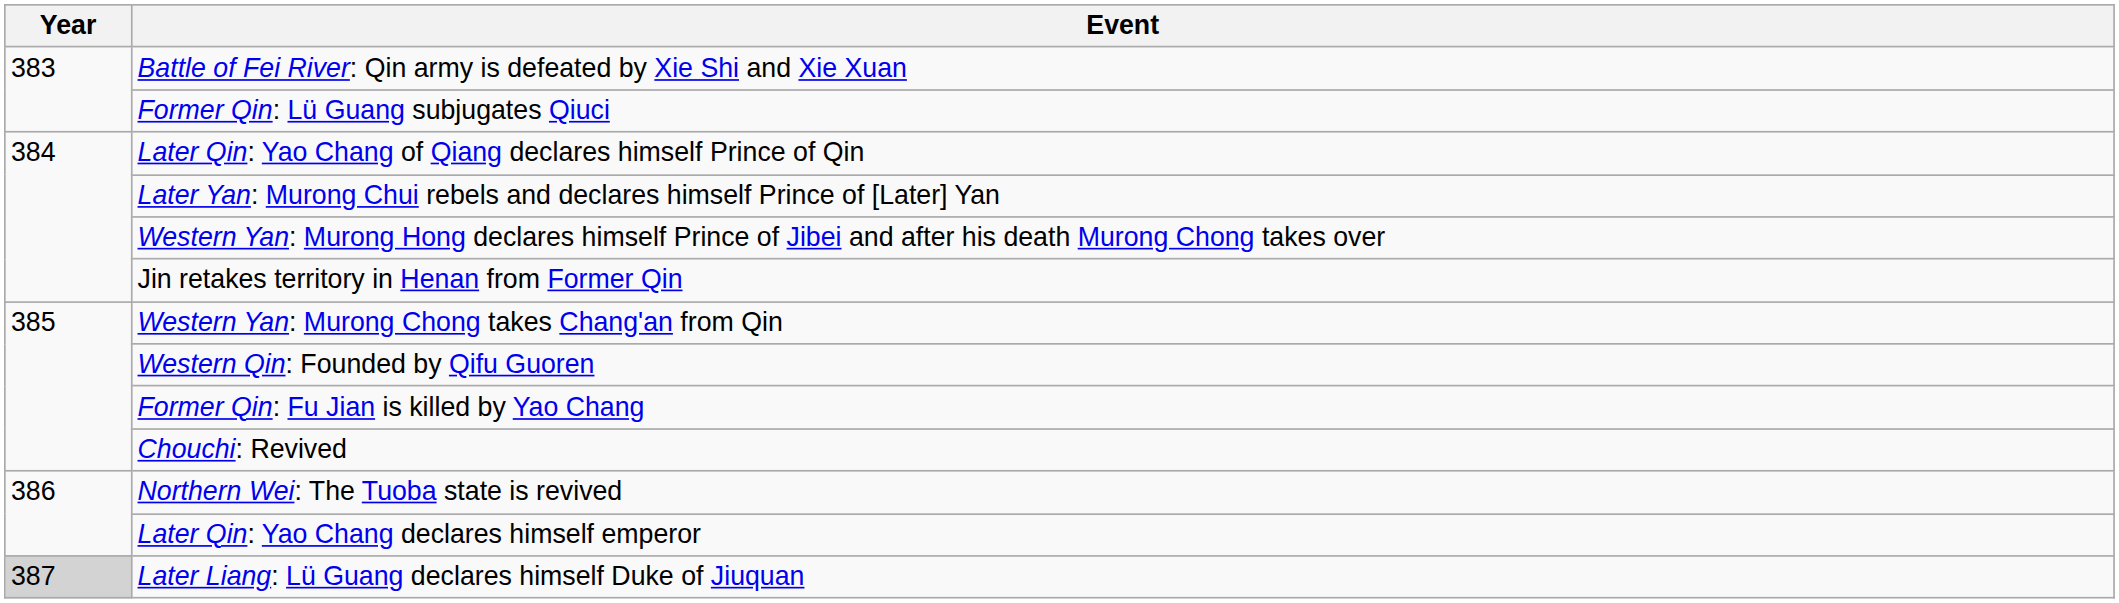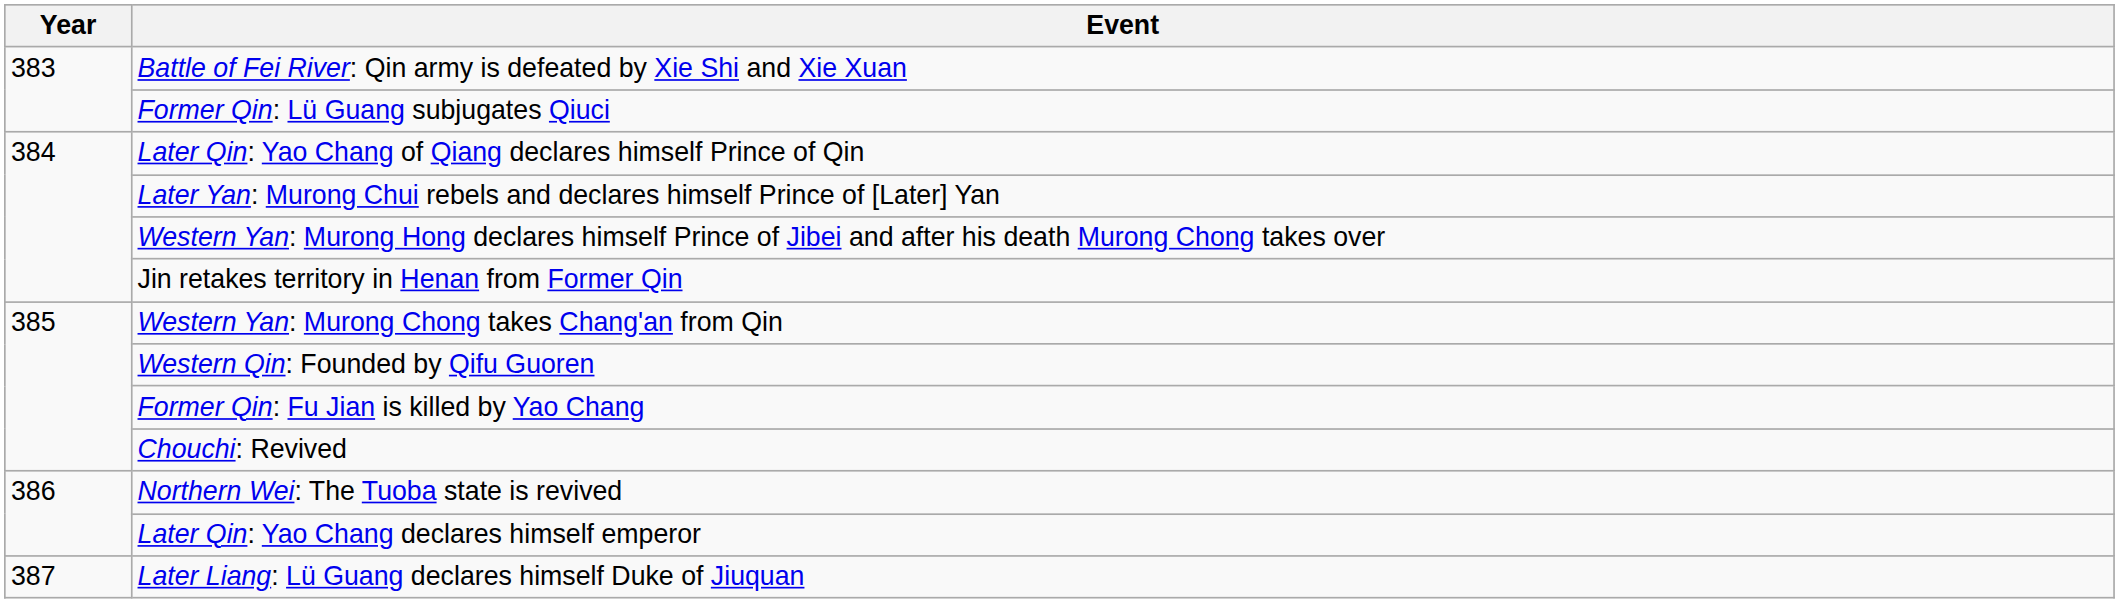(33, 576) lightgrey background -> (33, 576) no background
